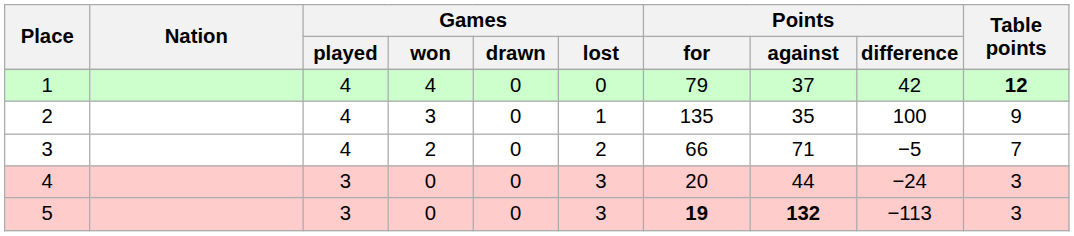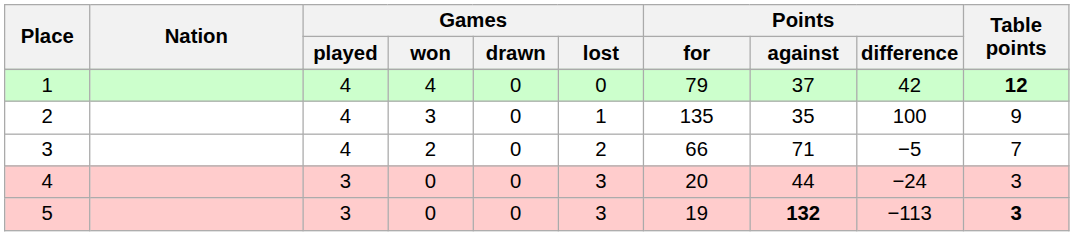(697, 213) bold -> (697, 213) normal
(1016, 213) normal -> (1016, 213) bold
